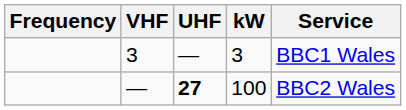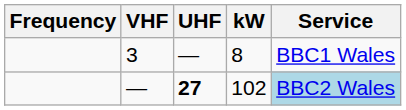(237, 54) 3 -> (237, 54) 8
(249, 88) 100 -> (249, 88) 102
(336, 88) no background -> (336, 88) lightblue background
